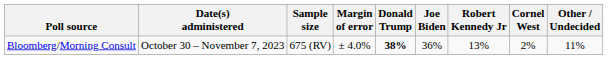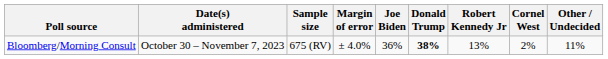columns swapped: (432, 20) <-> (396, 20)
